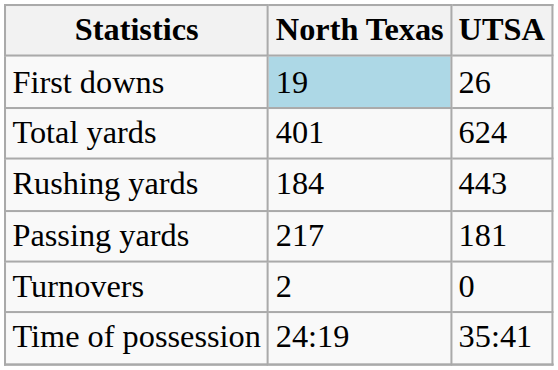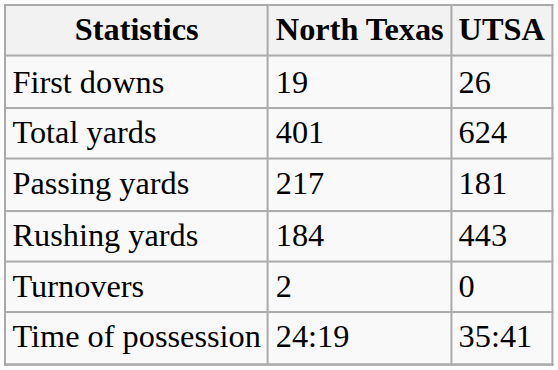(292, 81) lightblue background -> (292, 81) no background
rows swapped: (105, 183) <-> (101, 235)
